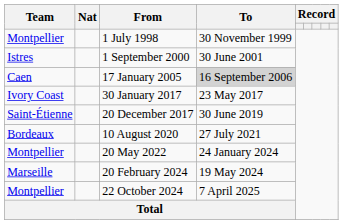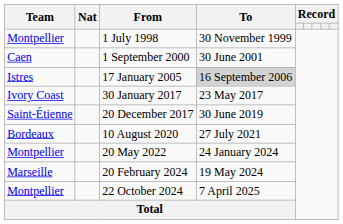(20, 57) Istres -> (19, 57) Caen
(19, 76) Caen -> (20, 76) Istres
